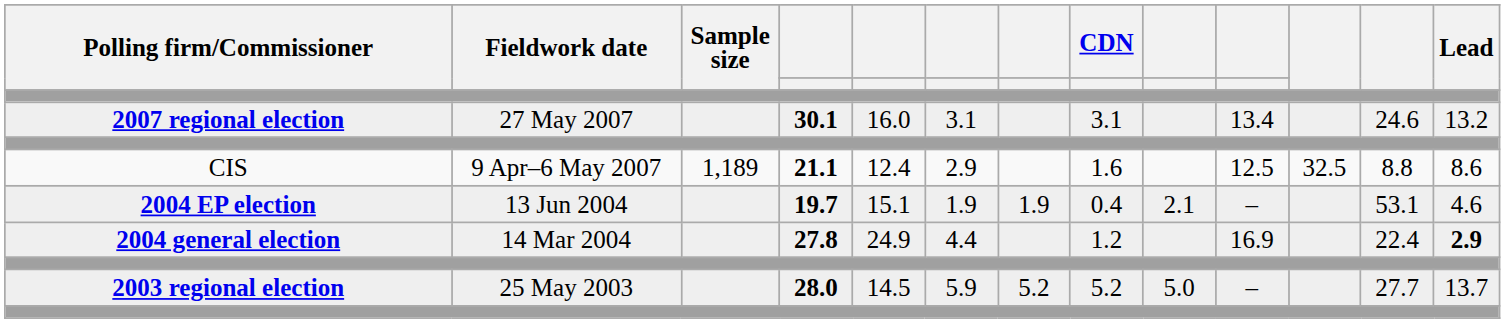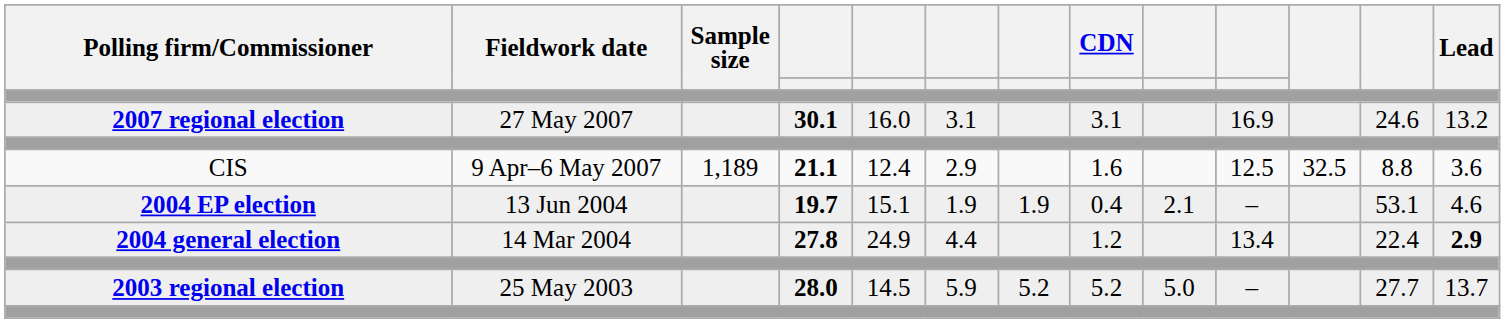(1252, 120) 13.4 -> (1252, 120) 16.9
(1466, 168) 8.6 -> (1466, 168) 3.6
(1252, 240) 16.9 -> (1252, 240) 13.4
